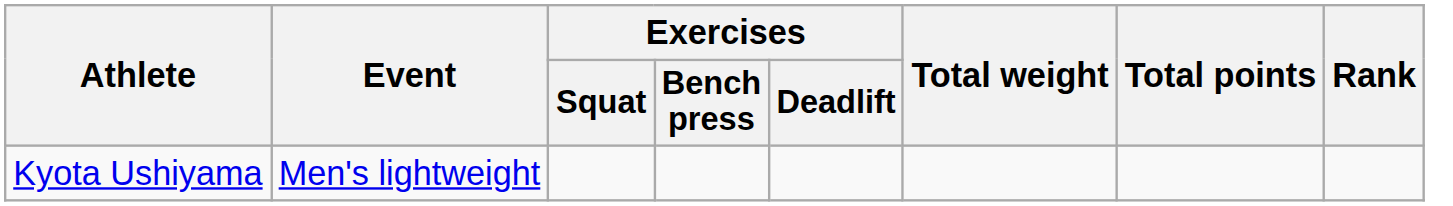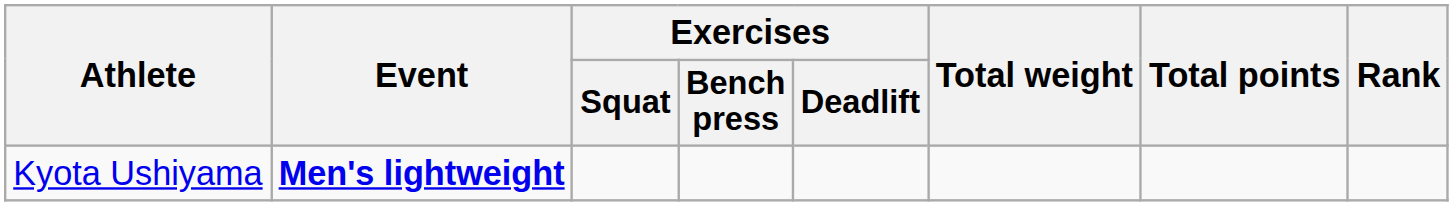(409, 174) normal -> (422, 174) bold
